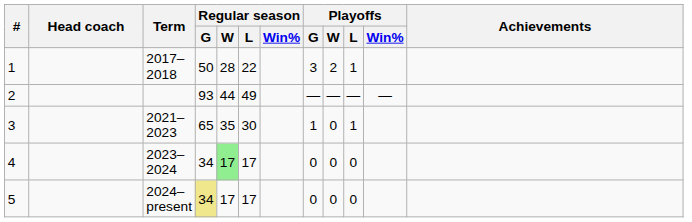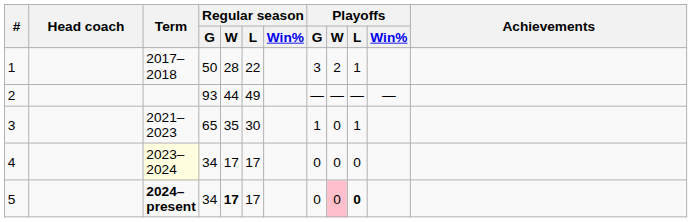(165, 162) no background -> (165, 162) lightyellow background
(227, 162) lightgreen background -> (231, 162) no background
(169, 199) normal -> (171, 199) bold
(206, 199) khaki background -> (210, 199) no background
(227, 199) normal -> (231, 199) bold
(333, 199) no background -> (337, 199) pink background
(353, 199) normal -> (357, 199) bold
